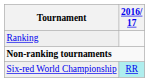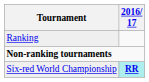(132, 69) normal -> (132, 69) bold
